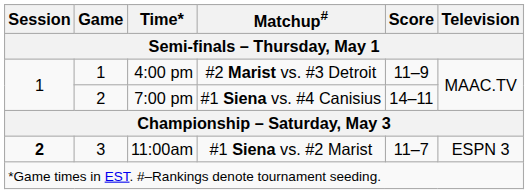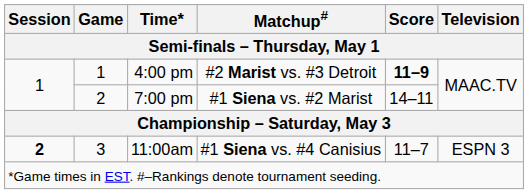(411, 72) normal -> (411, 72) bold
(291, 98) #1 Siena vs. #4 Canisius -> (291, 98) #1 Siena vs. #2 Marist
(291, 150) #1 Siena vs. #2 Marist -> (291, 150) #1 Siena vs. #4 Canisius
